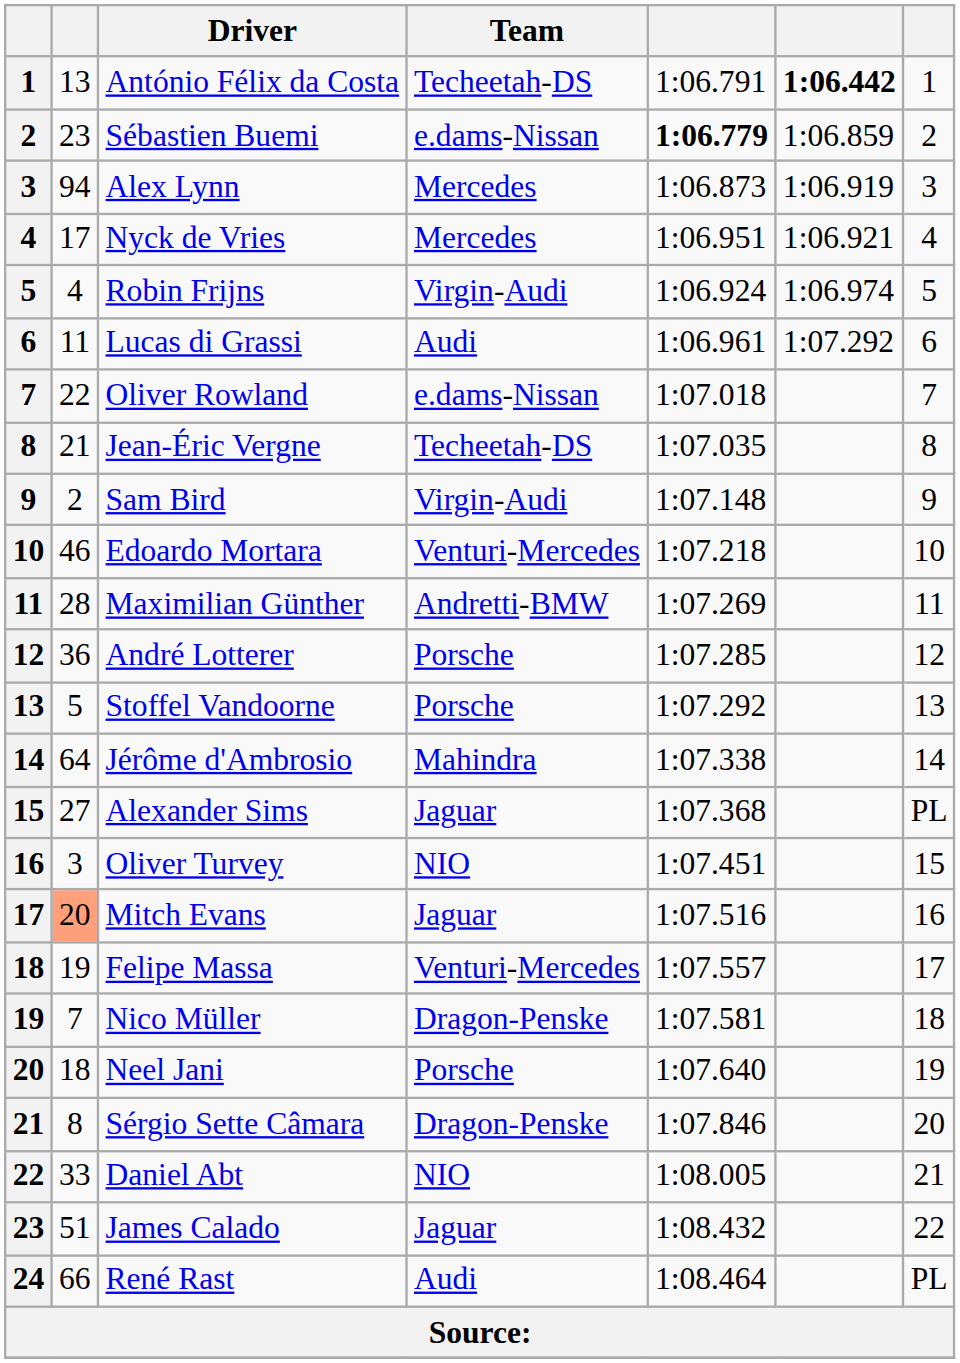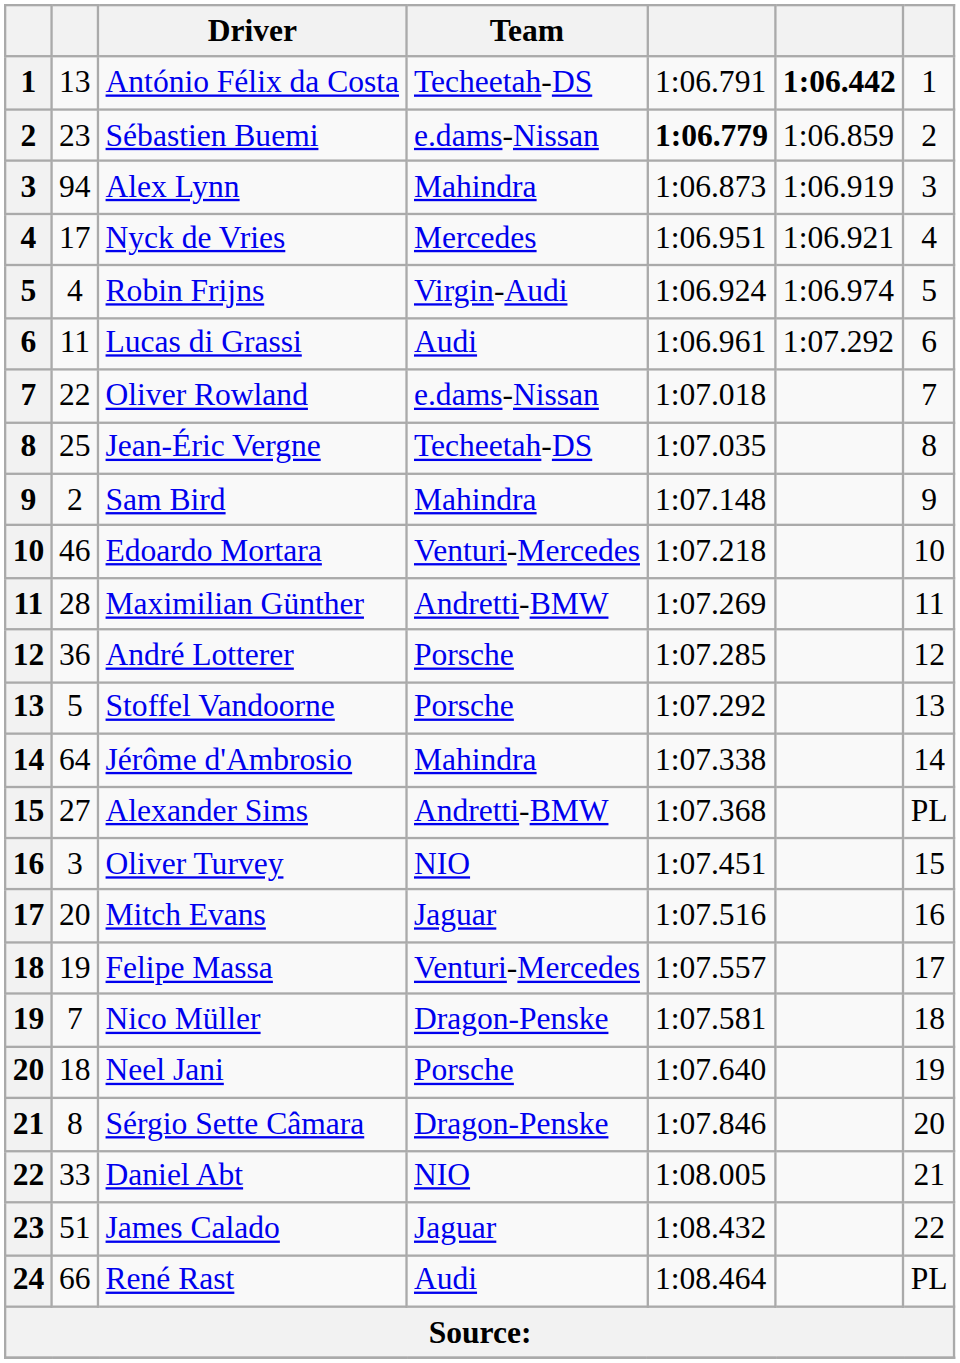(475, 186) Mercedes -> (475, 186) Mahindra
(75, 446) 21 -> (75, 446) 25
(491, 498) Virgin-Audi -> (475, 498) Mahindra
(455, 810) Jaguar -> (511, 810) Andretti-BMW
(75, 915) lightsalmon background -> (75, 915) no background
